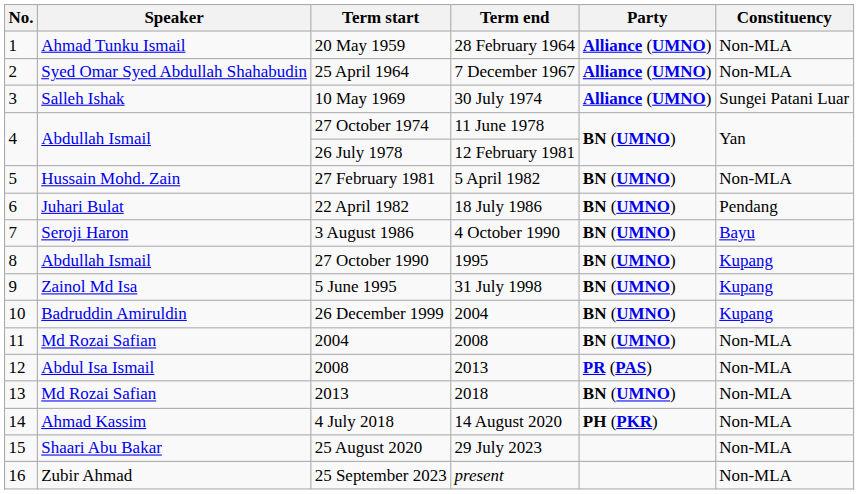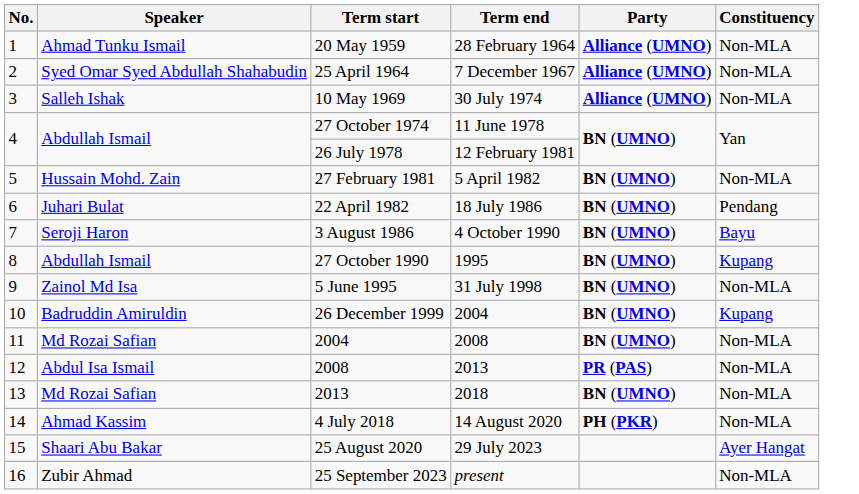(784, 98) Sungei Patani Luar -> (756, 98) Non-MLA
(746, 286) Kupang -> (756, 286) Non-MLA
(756, 448) Non-MLA -> (762, 448) Ayer Hangat
